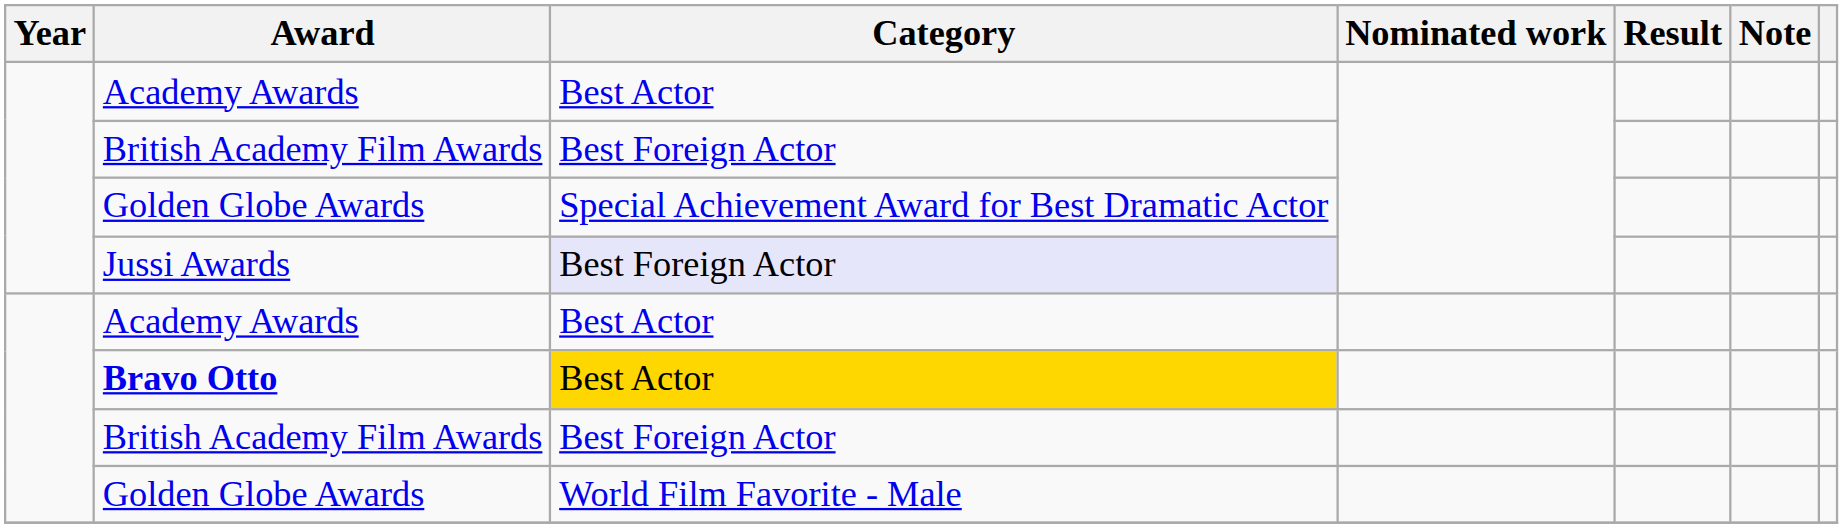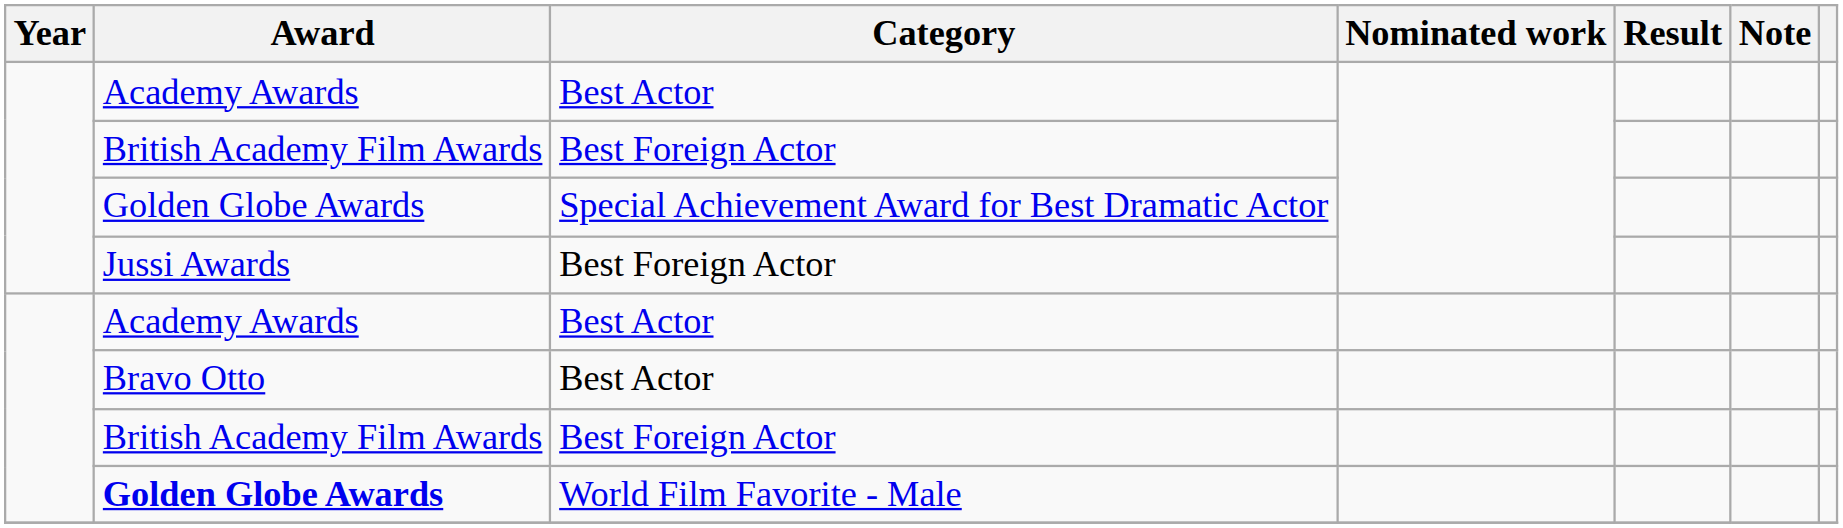(697, 263) lavender background -> (697, 263) no background
(190, 378) bold -> (184, 378) normal
(636, 378) gold background -> (636, 378) no background
(264, 494) normal -> (273, 494) bold
